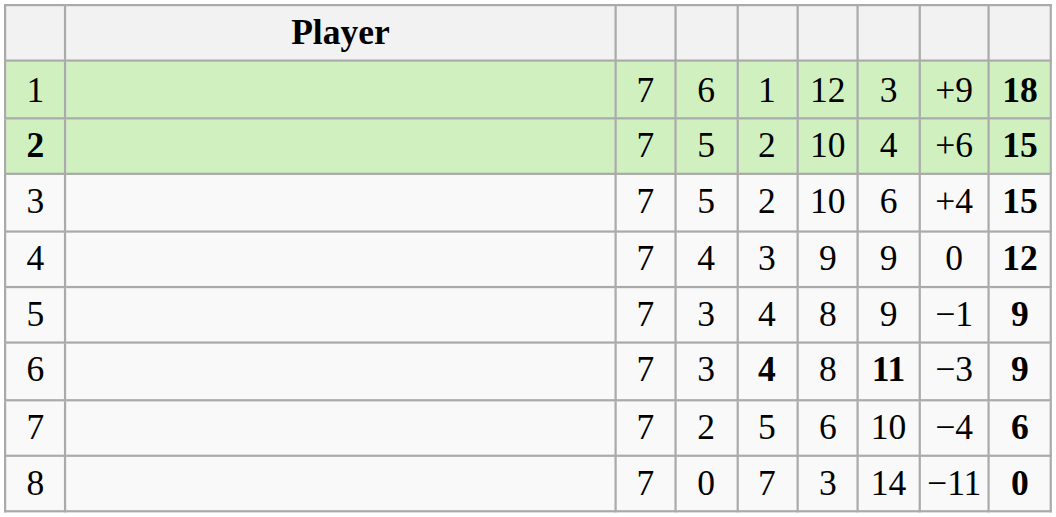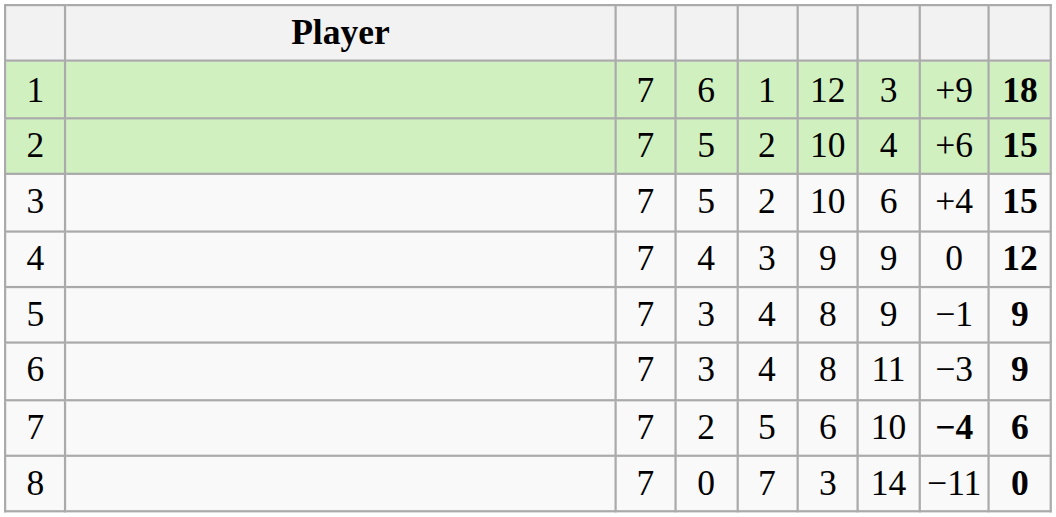(35, 145) bold -> (35, 145) normal
(767, 370) bold -> (767, 370) normal
(889, 370) bold -> (889, 370) normal
(954, 426) normal -> (954, 426) bold
